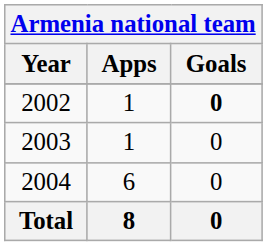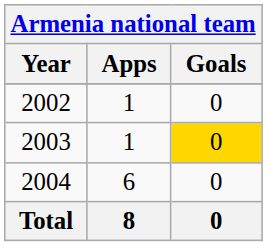(216, 102) bold -> (216, 102) normal
(216, 142) no background -> (216, 142) gold background
